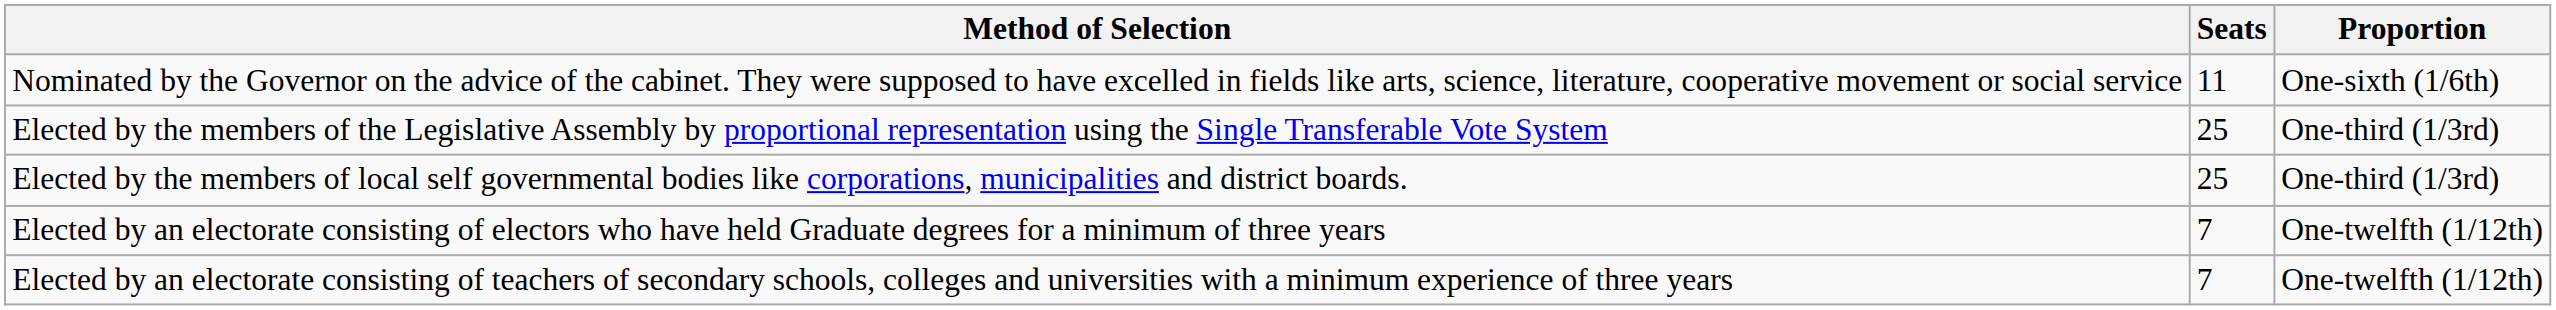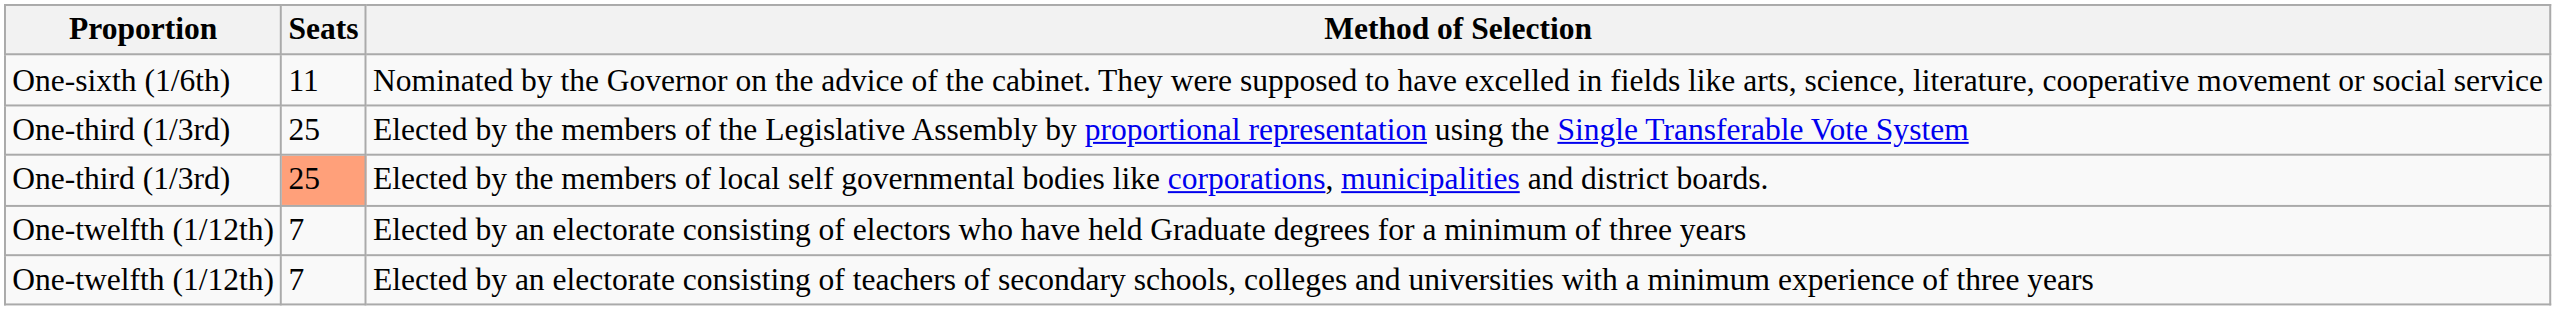columns swapped: (2412, 29) <-> (1097, 29)
(2213, 179) no background -> (304, 179) lightsalmon background
